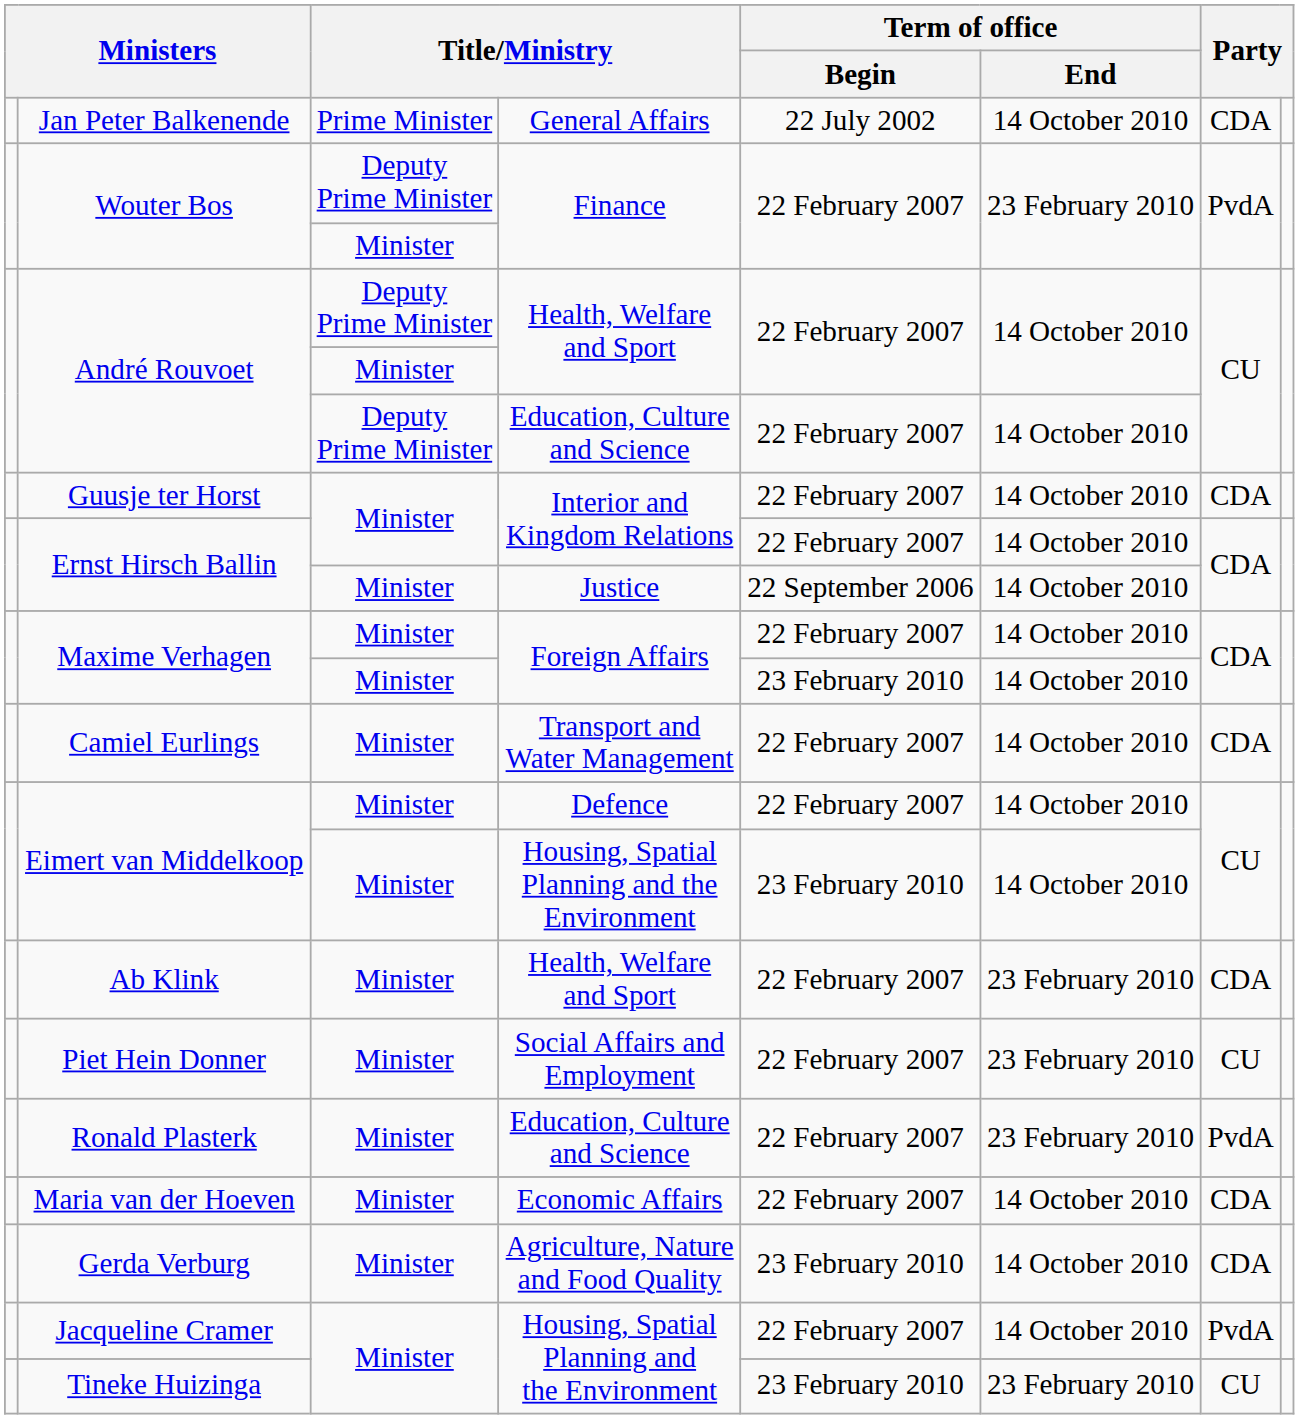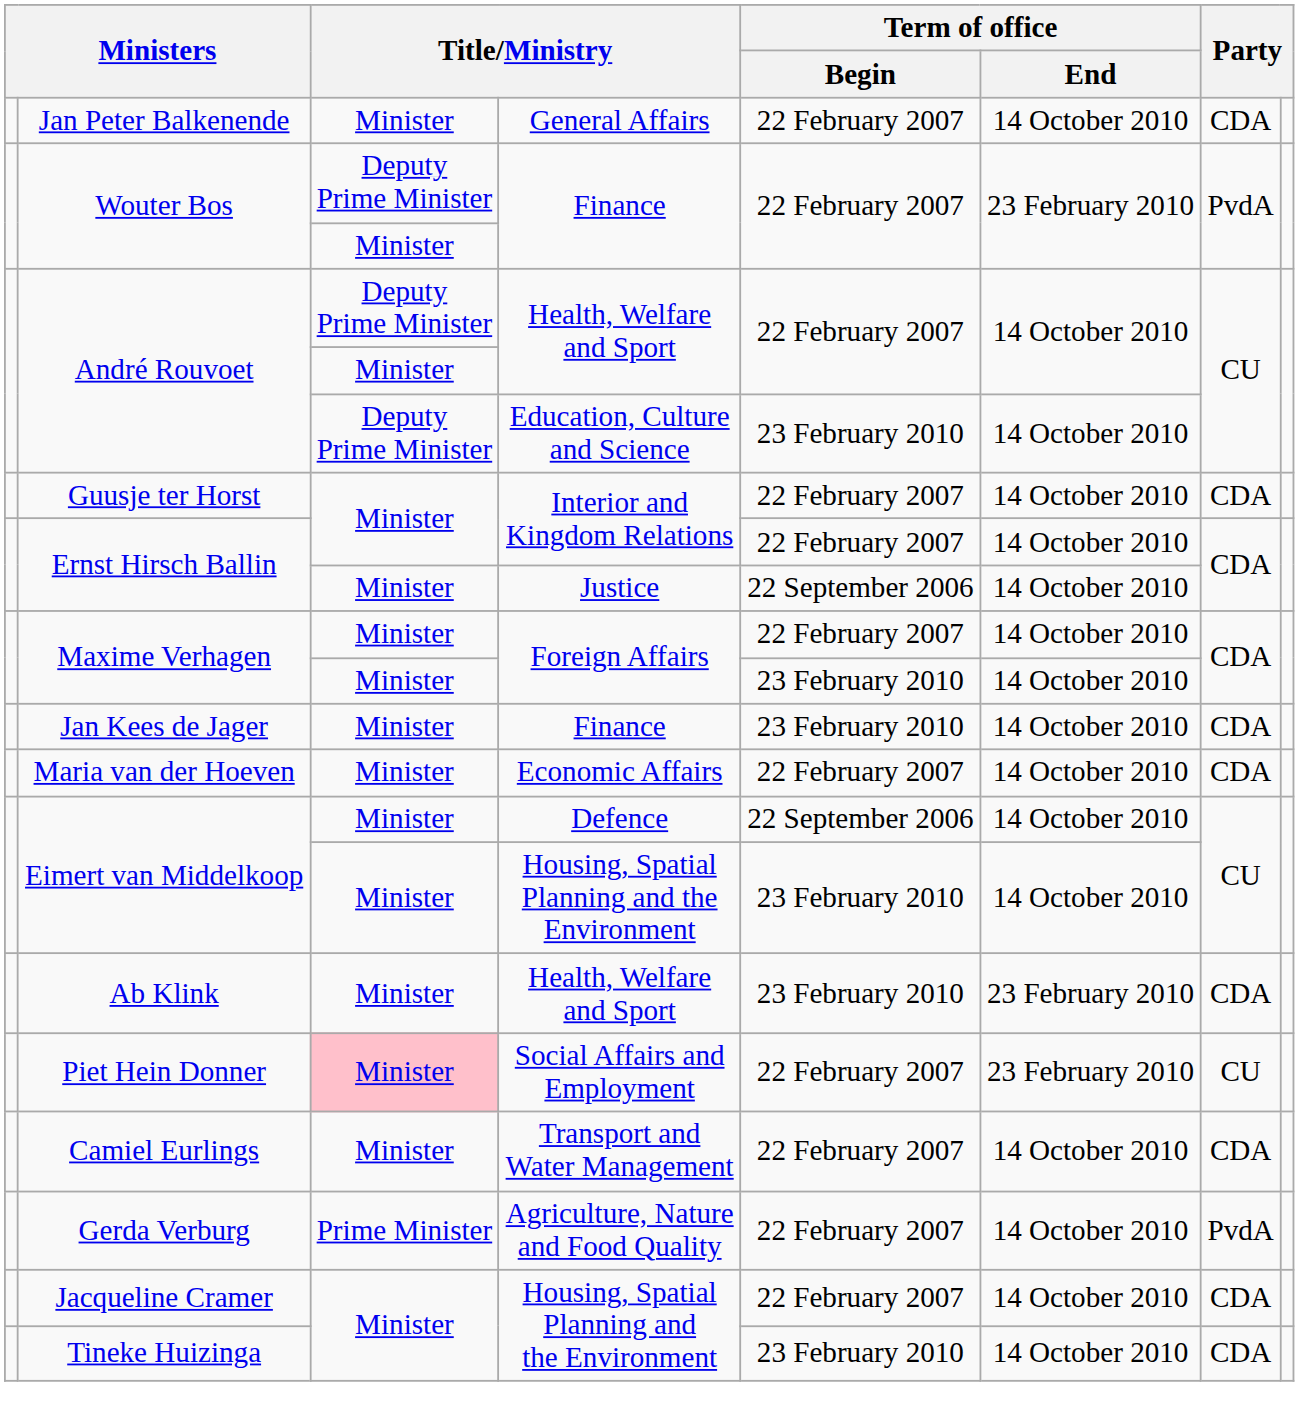(404, 119) Prime Minister -> (404, 119) Minister
(860, 119) 22 July 2002 -> (860, 119) 22 February 2007
(860, 432) 22 February 2007 -> (860, 432) 23 February 2010
+ row: (164, 726)
rows swapped: (164, 1199) <-> (164, 742)
(860, 805) 22 February 2007 -> (860, 818) 22 September 2006
(860, 979) 22 February 2007 -> (860, 992) 23 February 2010
(404, 1058) no background -> (404, 1071) pink background
- row: (164, 1137)
(404, 1262) Minister -> (404, 1229) Prime Minister
(860, 1262) 23 February 2010 -> (860, 1229) 22 February 2007
(1241, 1262) CDA -> (1241, 1229) PvdA
(1241, 1329) PvdA -> (1241, 1297) CDA
(1091, 1385) 23 February 2010 -> (1091, 1352) 14 October 2010
(1241, 1385) CU -> (1241, 1352) CDA
